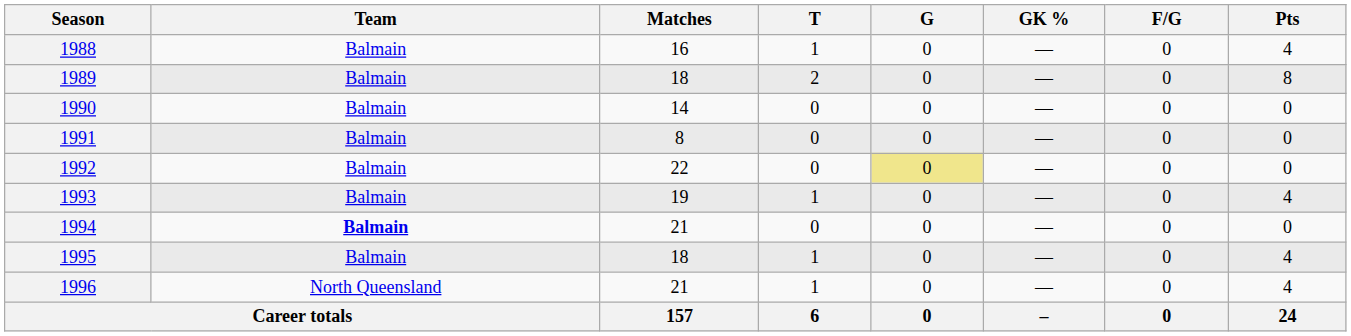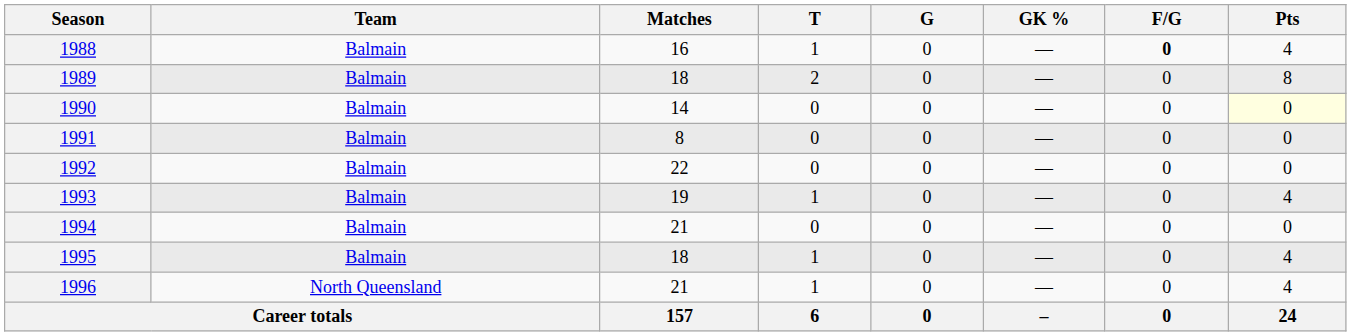(1167, 49) normal -> (1167, 49) bold
(1287, 108) no background -> (1287, 108) lightyellow background
(927, 168) khaki background -> (927, 168) no background
(376, 227) bold -> (376, 227) normal
